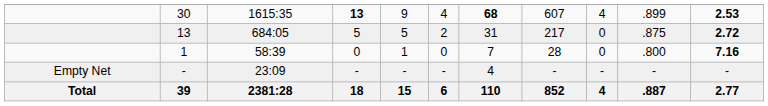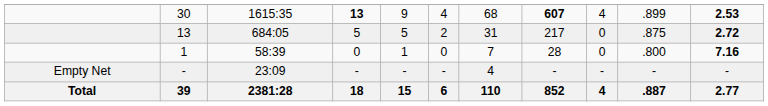(491, 14) bold -> (491, 14) normal
(554, 14) normal -> (554, 14) bold
